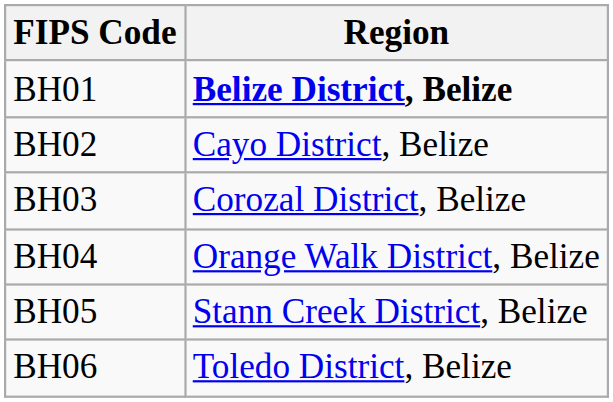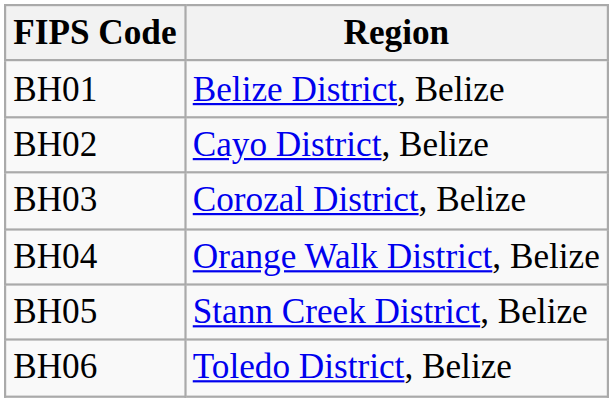(353, 88) bold -> (349, 88) normal
